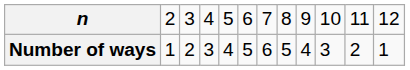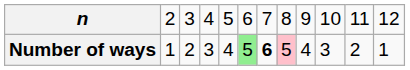(248, 49) no background -> (248, 49) lightgreen background
(267, 49) normal -> (267, 49) bold
(286, 49) no background -> (286, 49) pink background
